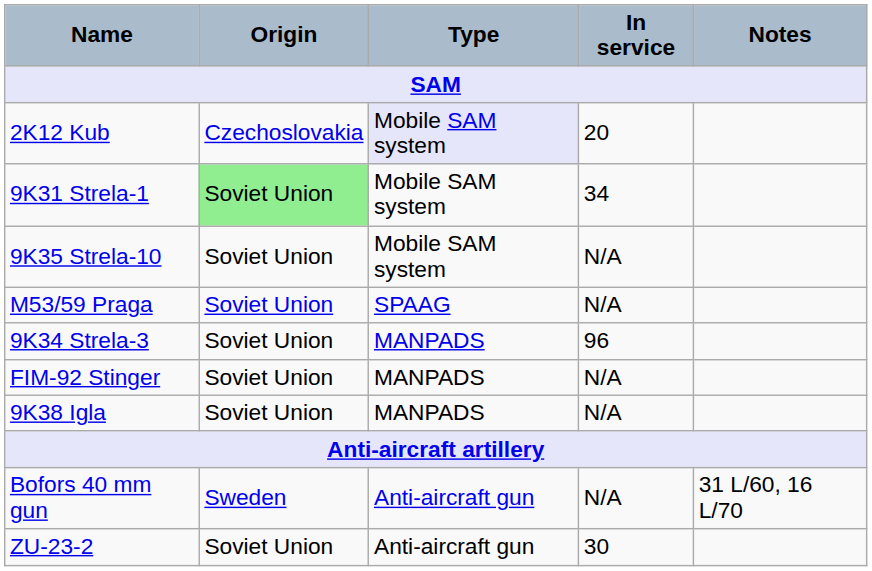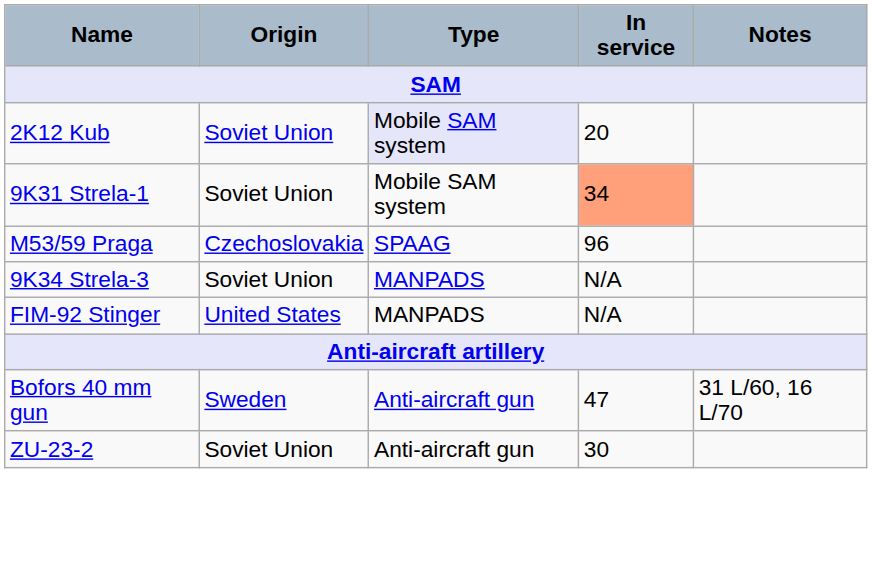(284, 132) Czechoslovakia -> (269, 132) Soviet Union
(269, 194) lightgreen background -> (269, 194) no background
(596, 194) no background -> (596, 194) lightsalmon background
- row: (86, 256)
(269, 304) Soviet Union -> (284, 243) Czechoslovakia
(603, 304) N/A -> (596, 243) 96
(596, 340) 96 -> (603, 279) N/A
(269, 376) Soviet Union -> (273, 315) United States
- row: (58, 413)
(603, 497) N/A -> (596, 400) 47
